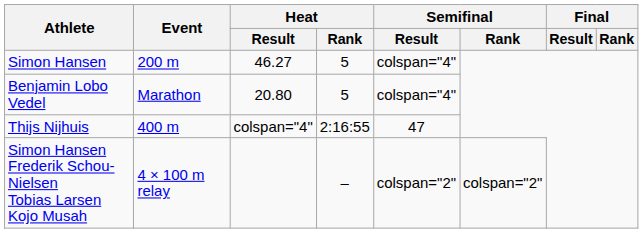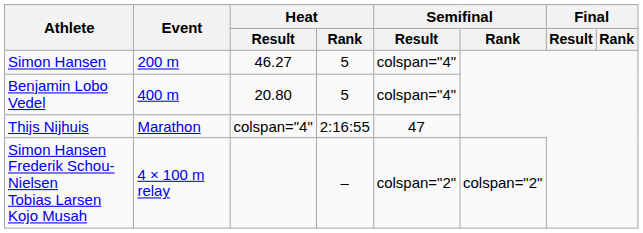(169, 95) Marathon -> (158, 95) 400 m
(158, 127) 400 m -> (169, 127) Marathon
